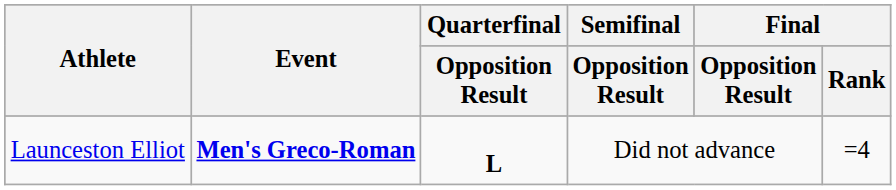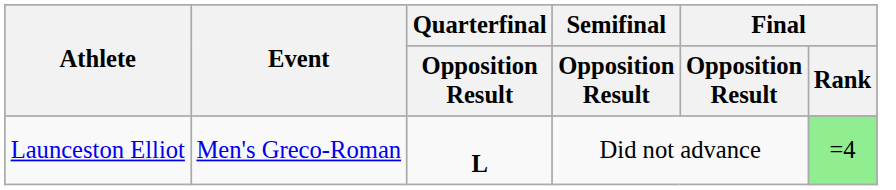(306, 150) bold -> (299, 150) normal
(857, 150) no background -> (842, 150) lightgreen background
